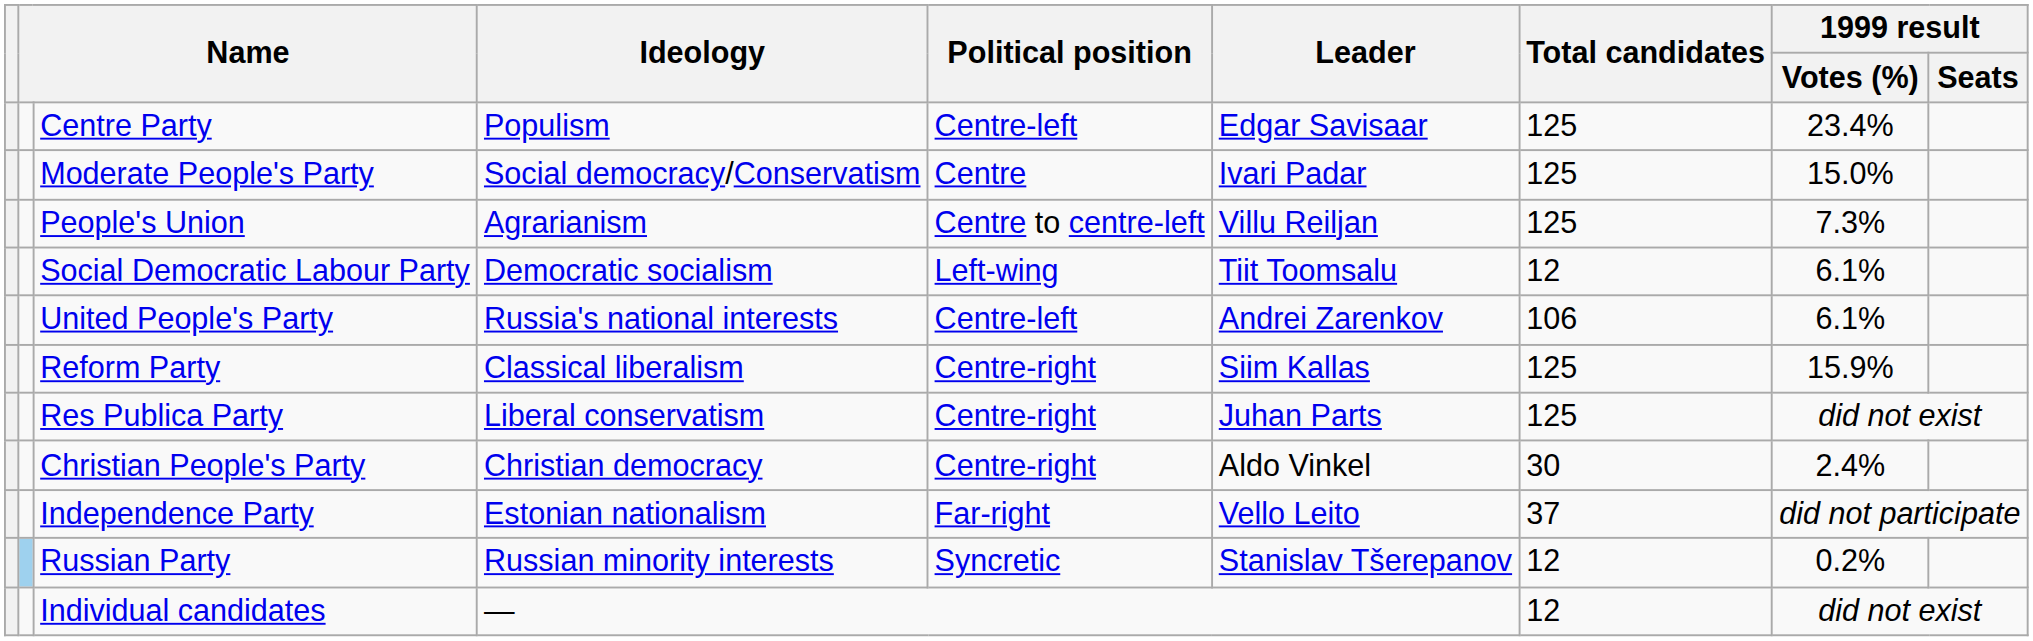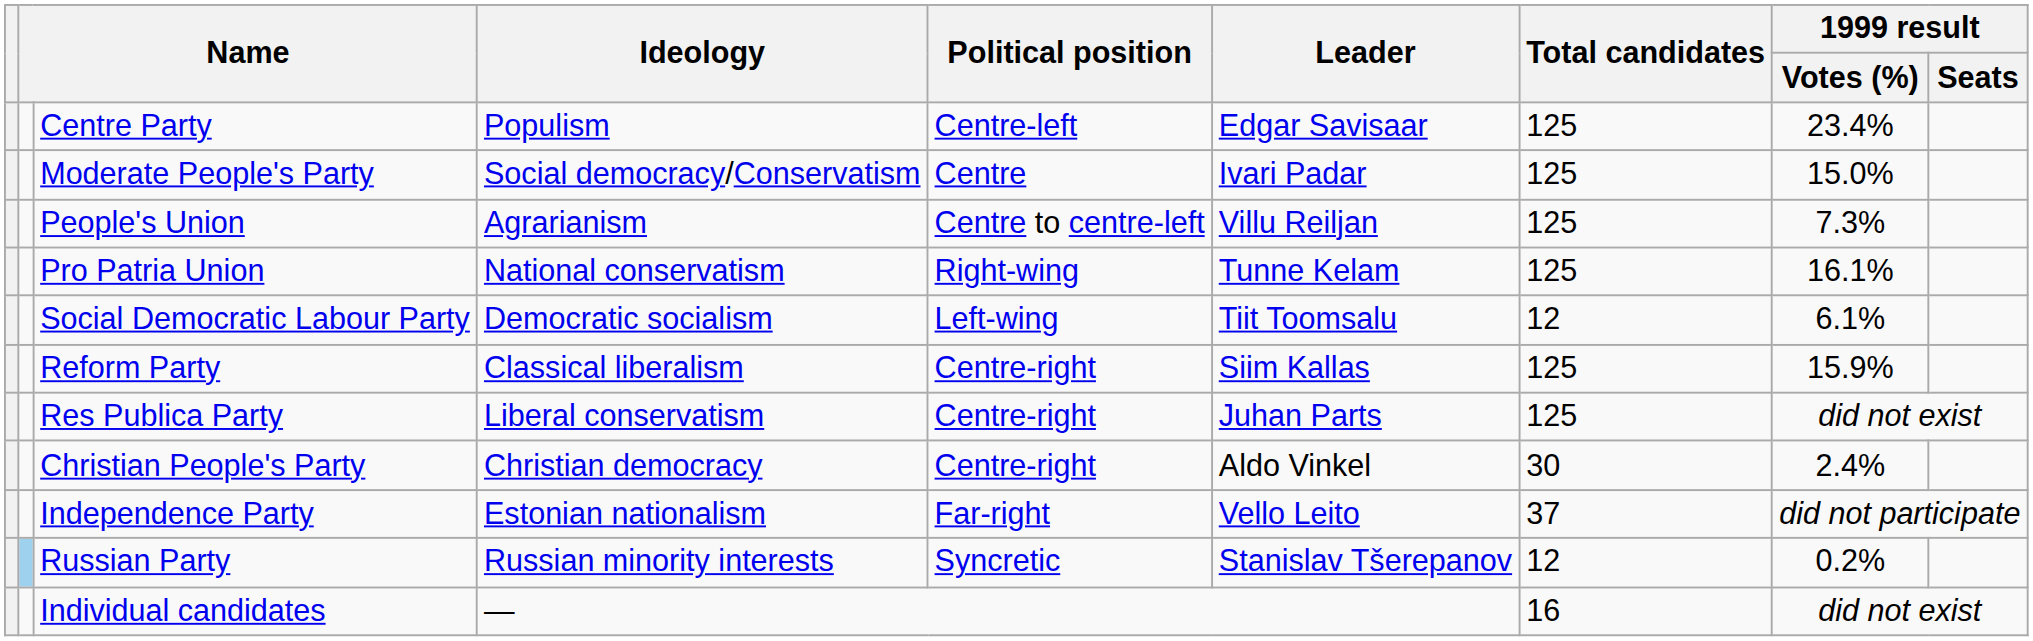+ row: (152, 271)
- row: (187, 319)
(1543, 610) 12 -> (1543, 610) 16
